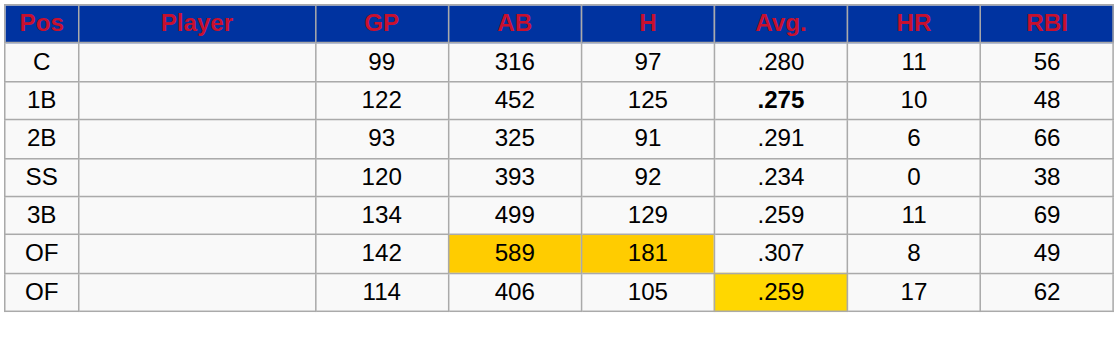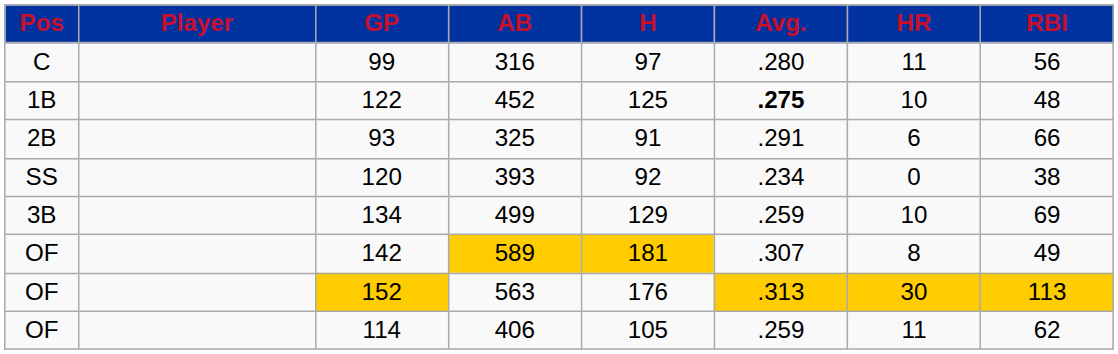(914, 215) 11 -> (914, 215) 10
+ row: (382, 291)
(781, 291) gold background -> (781, 330) no background
(914, 291) 17 -> (914, 330) 11
